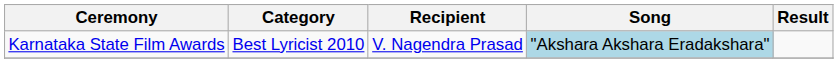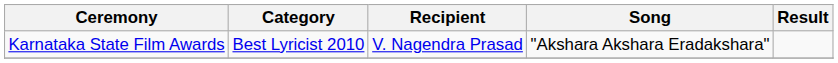(650, 44) lightblue background -> (650, 44) no background
